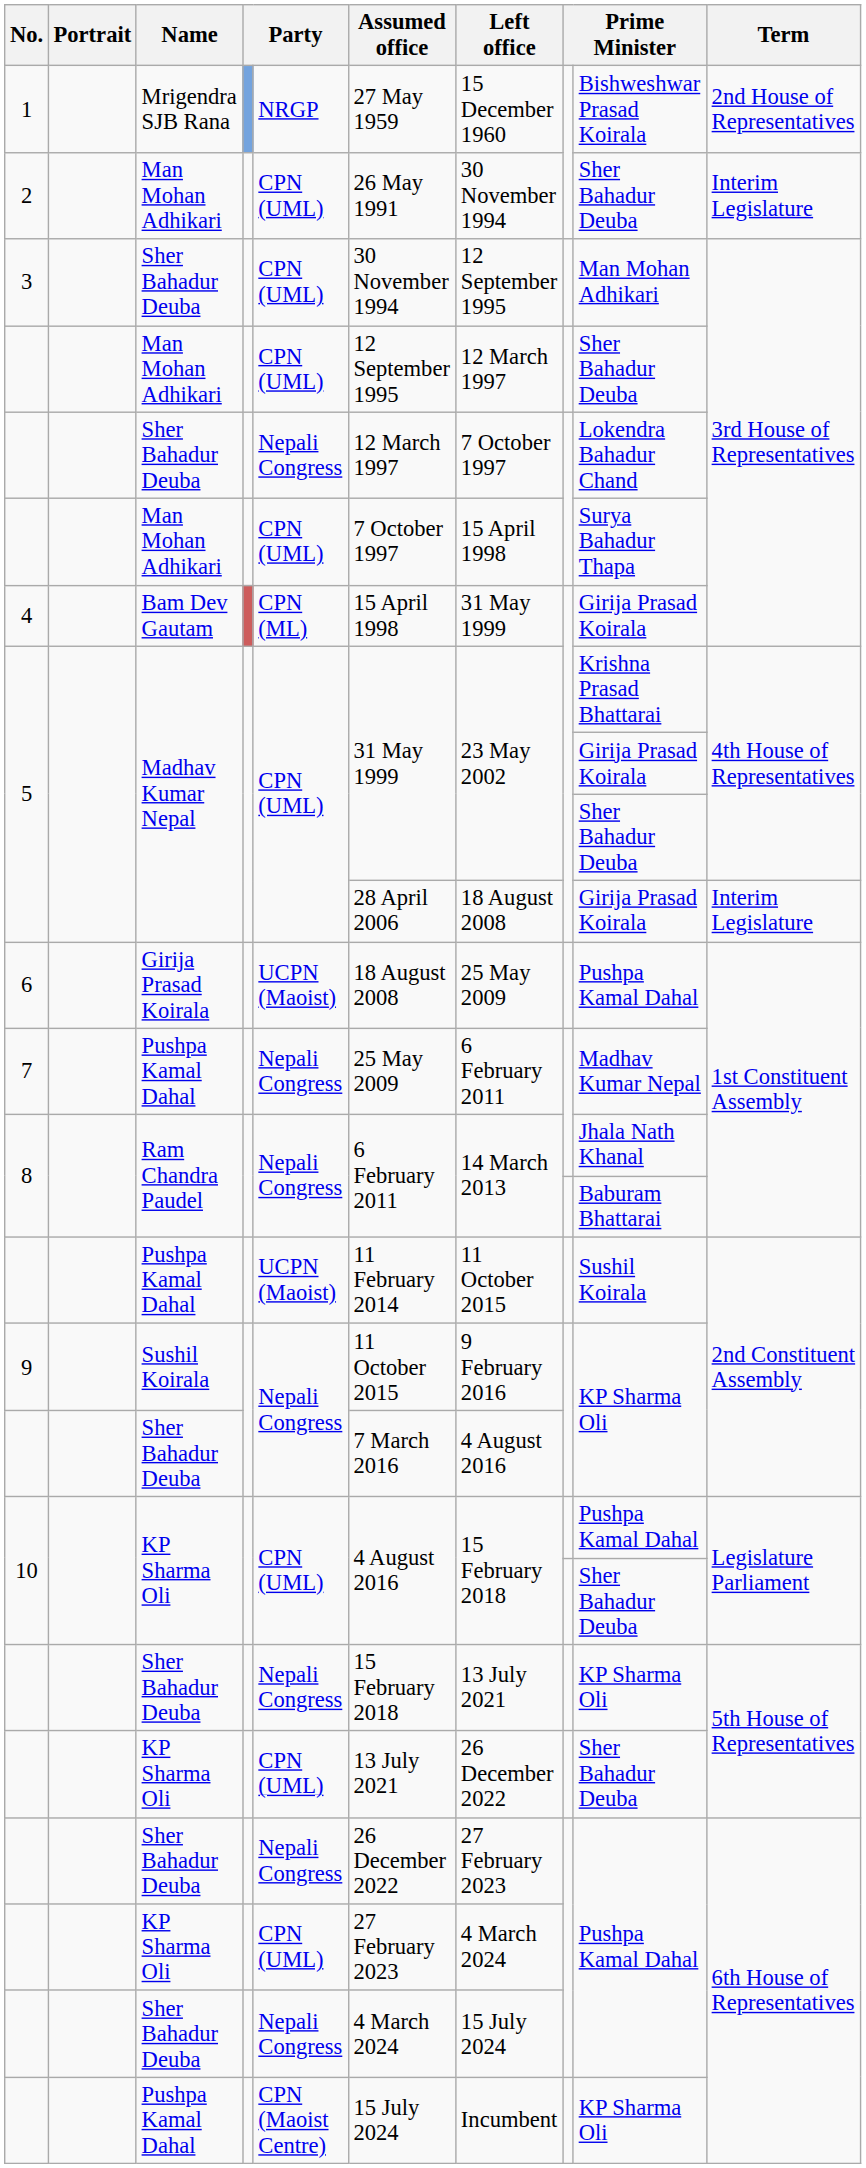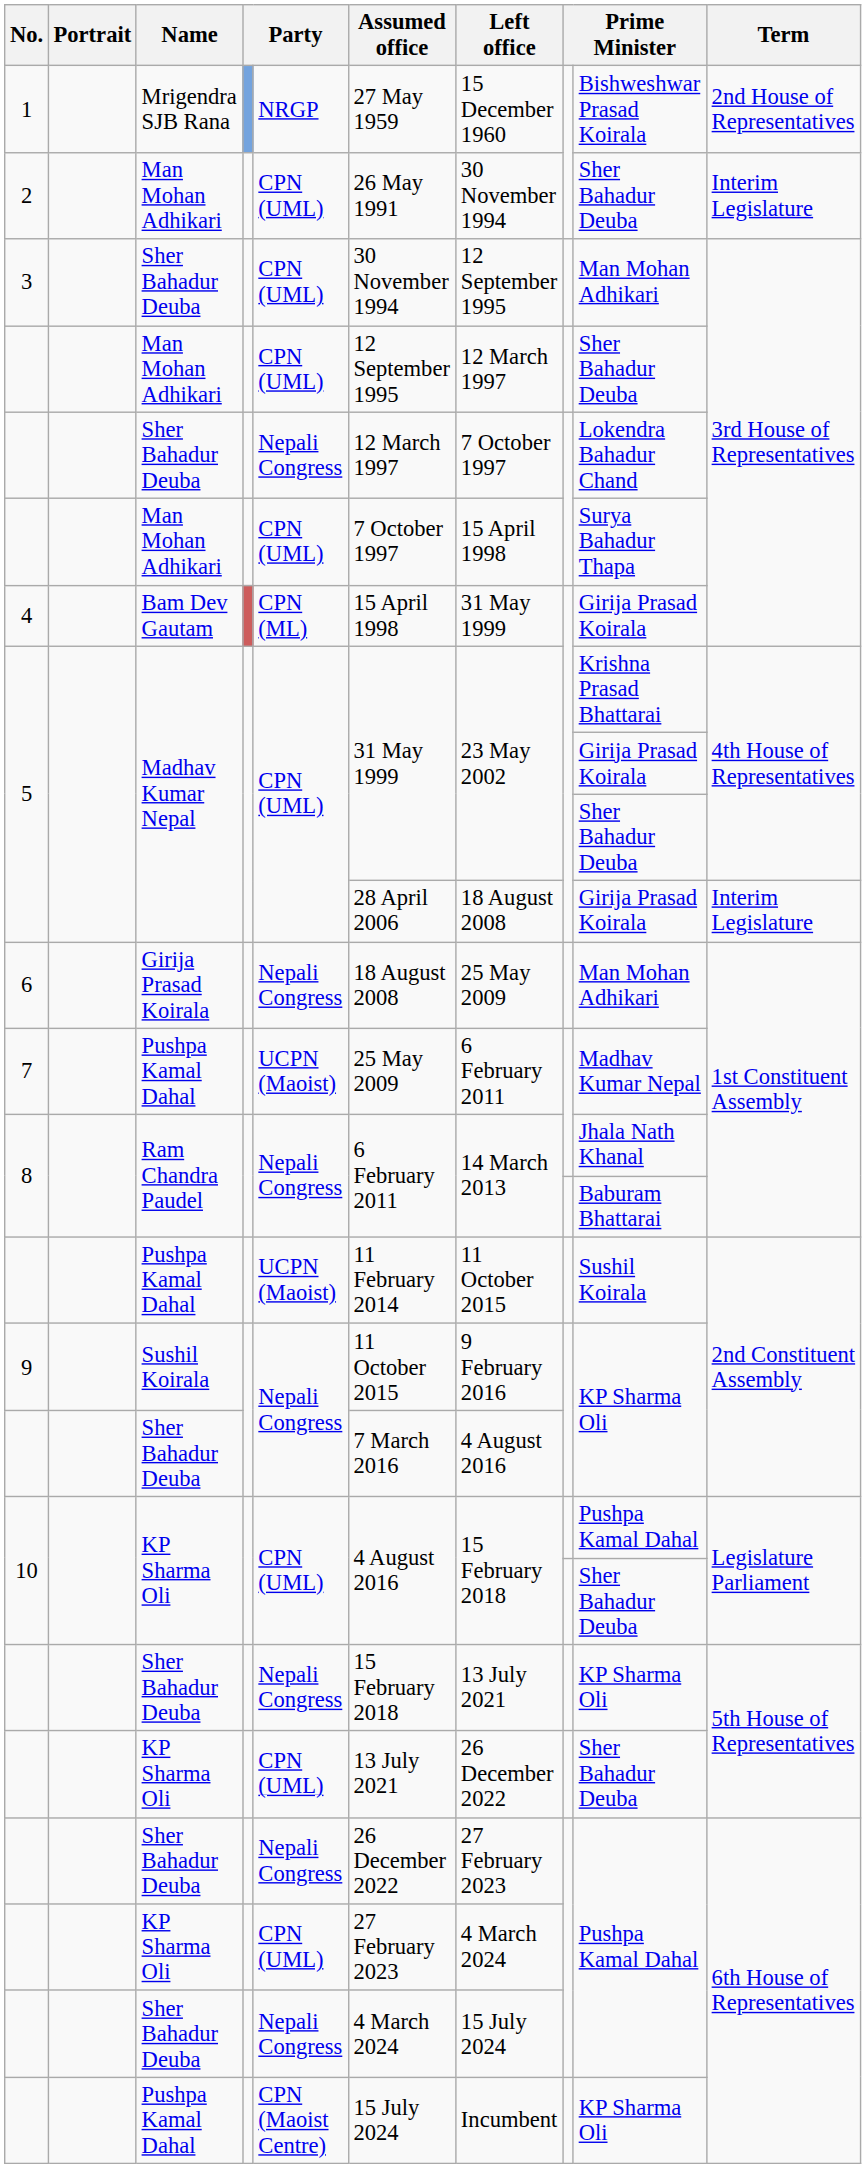(297, 984) UCPN (Maoist) -> (300, 984) Nepali Congress
(639, 984) Pushpa Kamal Dahal -> (634, 984) Man Mohan Adhikari
(300, 1071) Nepali Congress -> (297, 1071) UCPN (Maoist)
